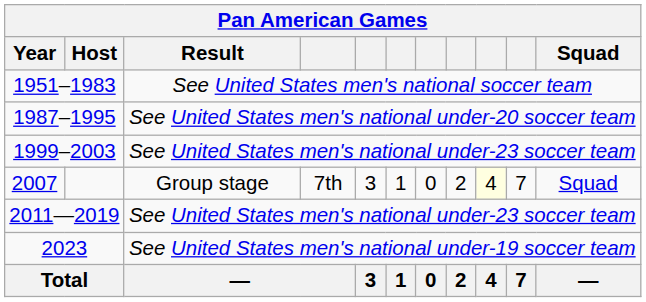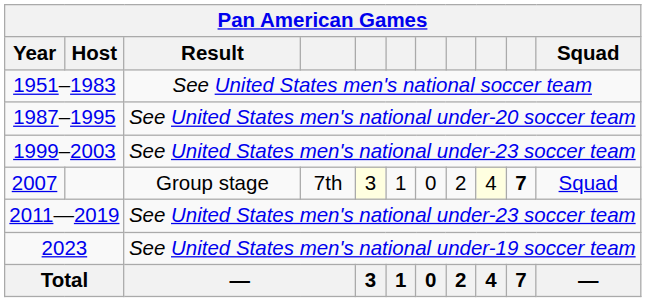(370, 183) no background -> (370, 183) lightyellow background
(521, 183) normal -> (521, 183) bold
